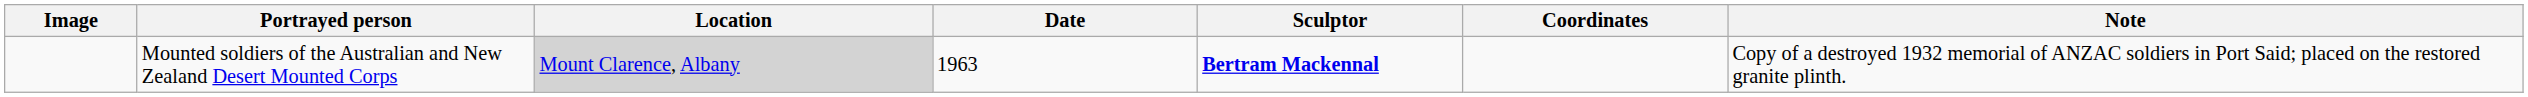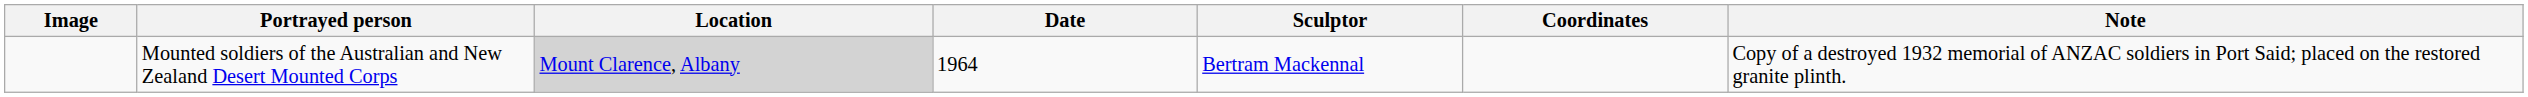(957, 64) 1963 -> (957, 64) 1964
(1291, 64) bold -> (1283, 64) normal
